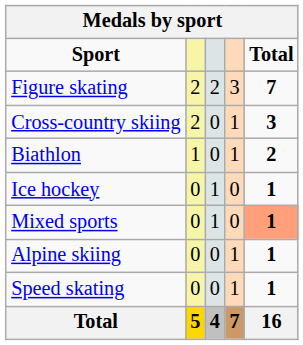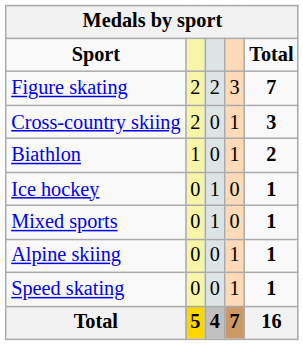(271, 222) lightsalmon background -> (271, 222) no background
